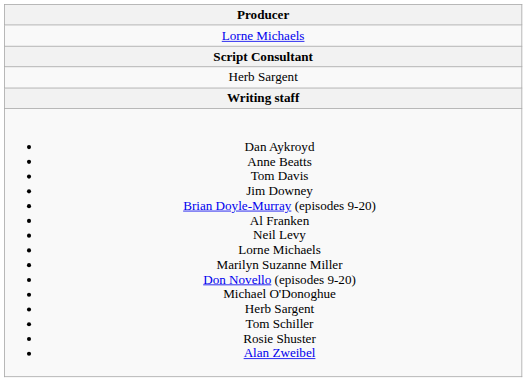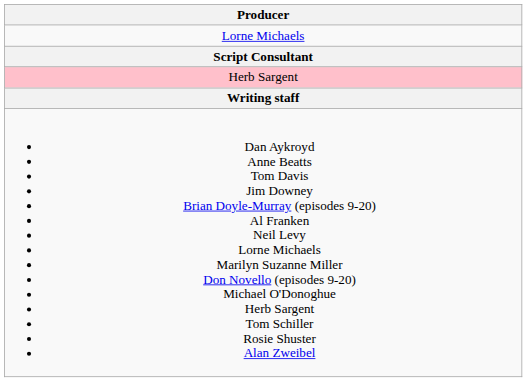(263, 77) no background -> (263, 77) pink background
